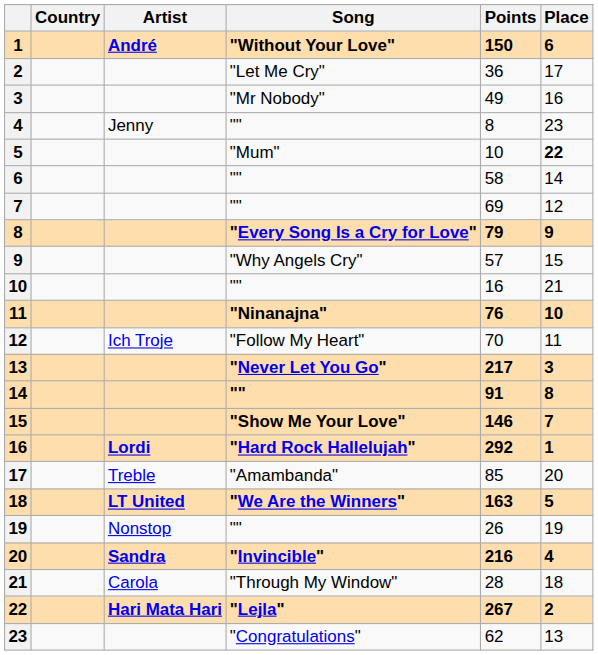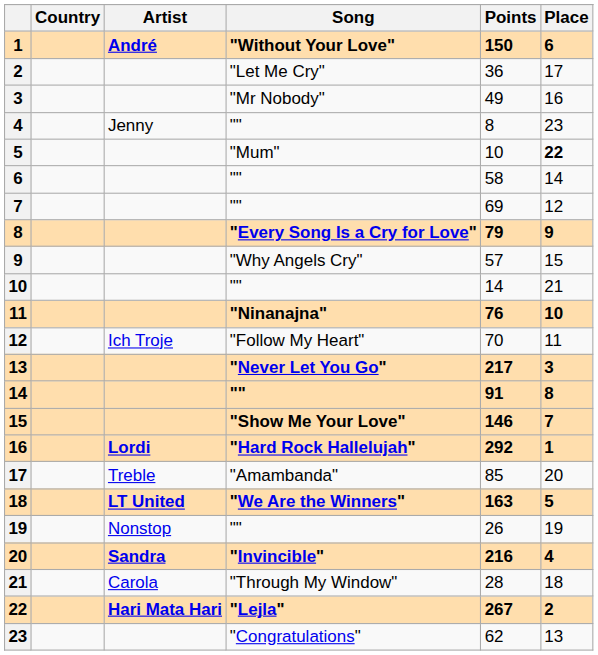(494, 286) 16 -> (494, 286) 14
